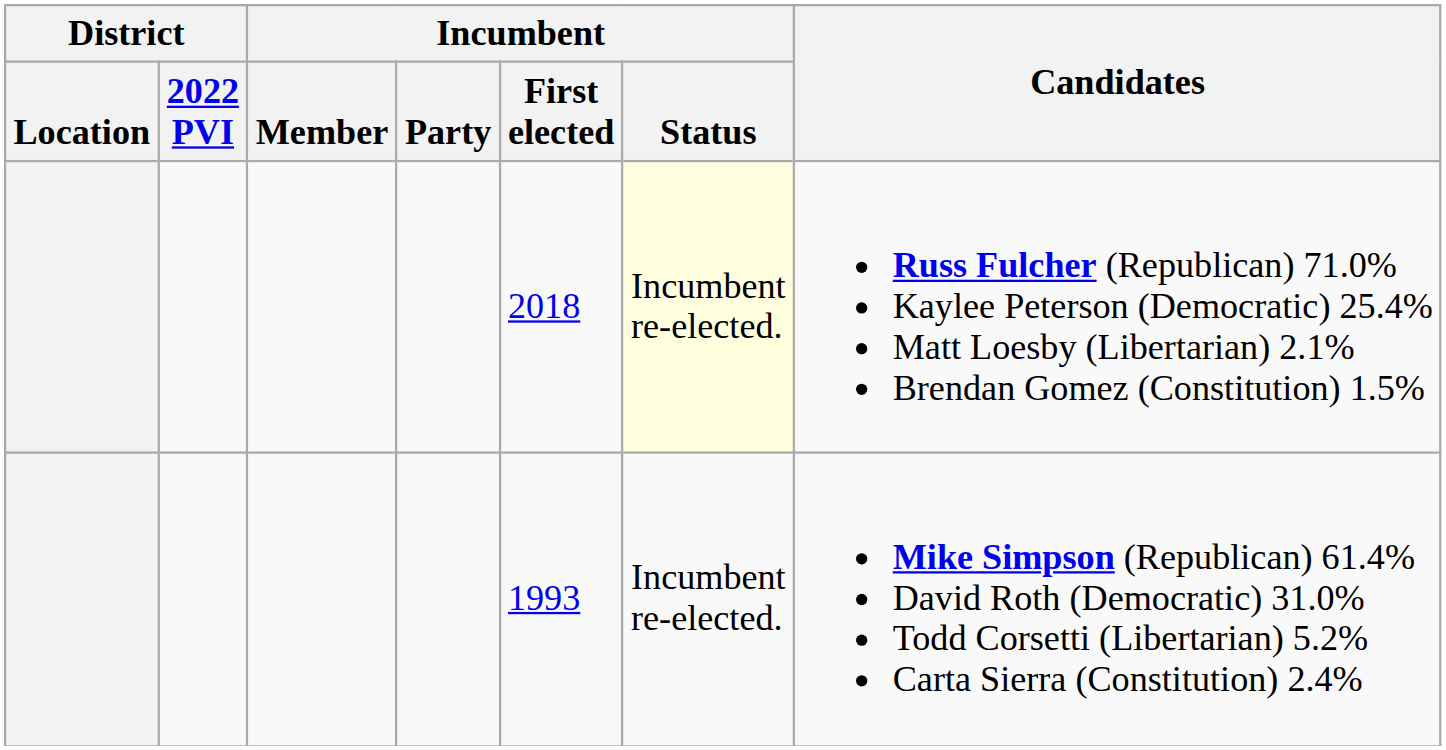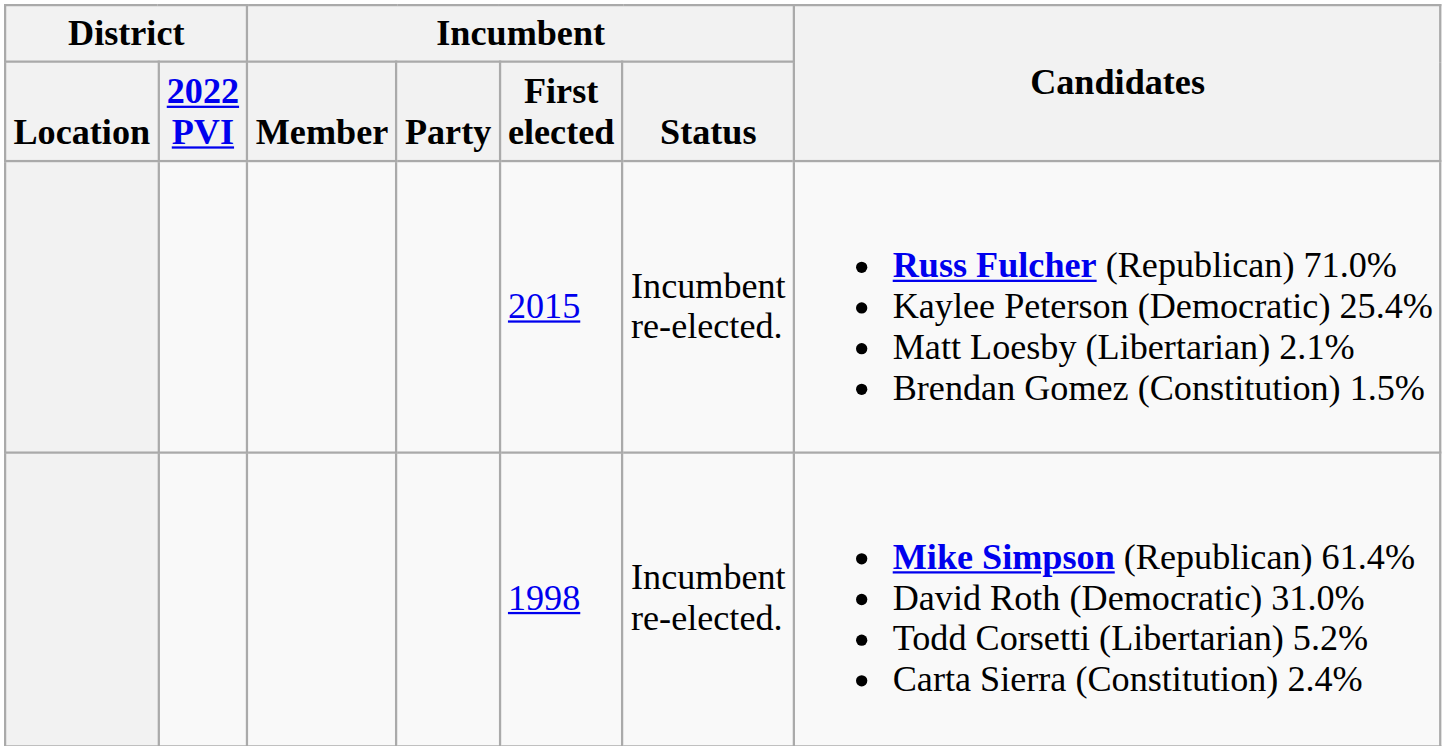(544, 306) 2018 -> (544, 306) 2015
(708, 306) lightyellow background -> (708, 306) no background
(544, 598) 1993 -> (544, 598) 1998
